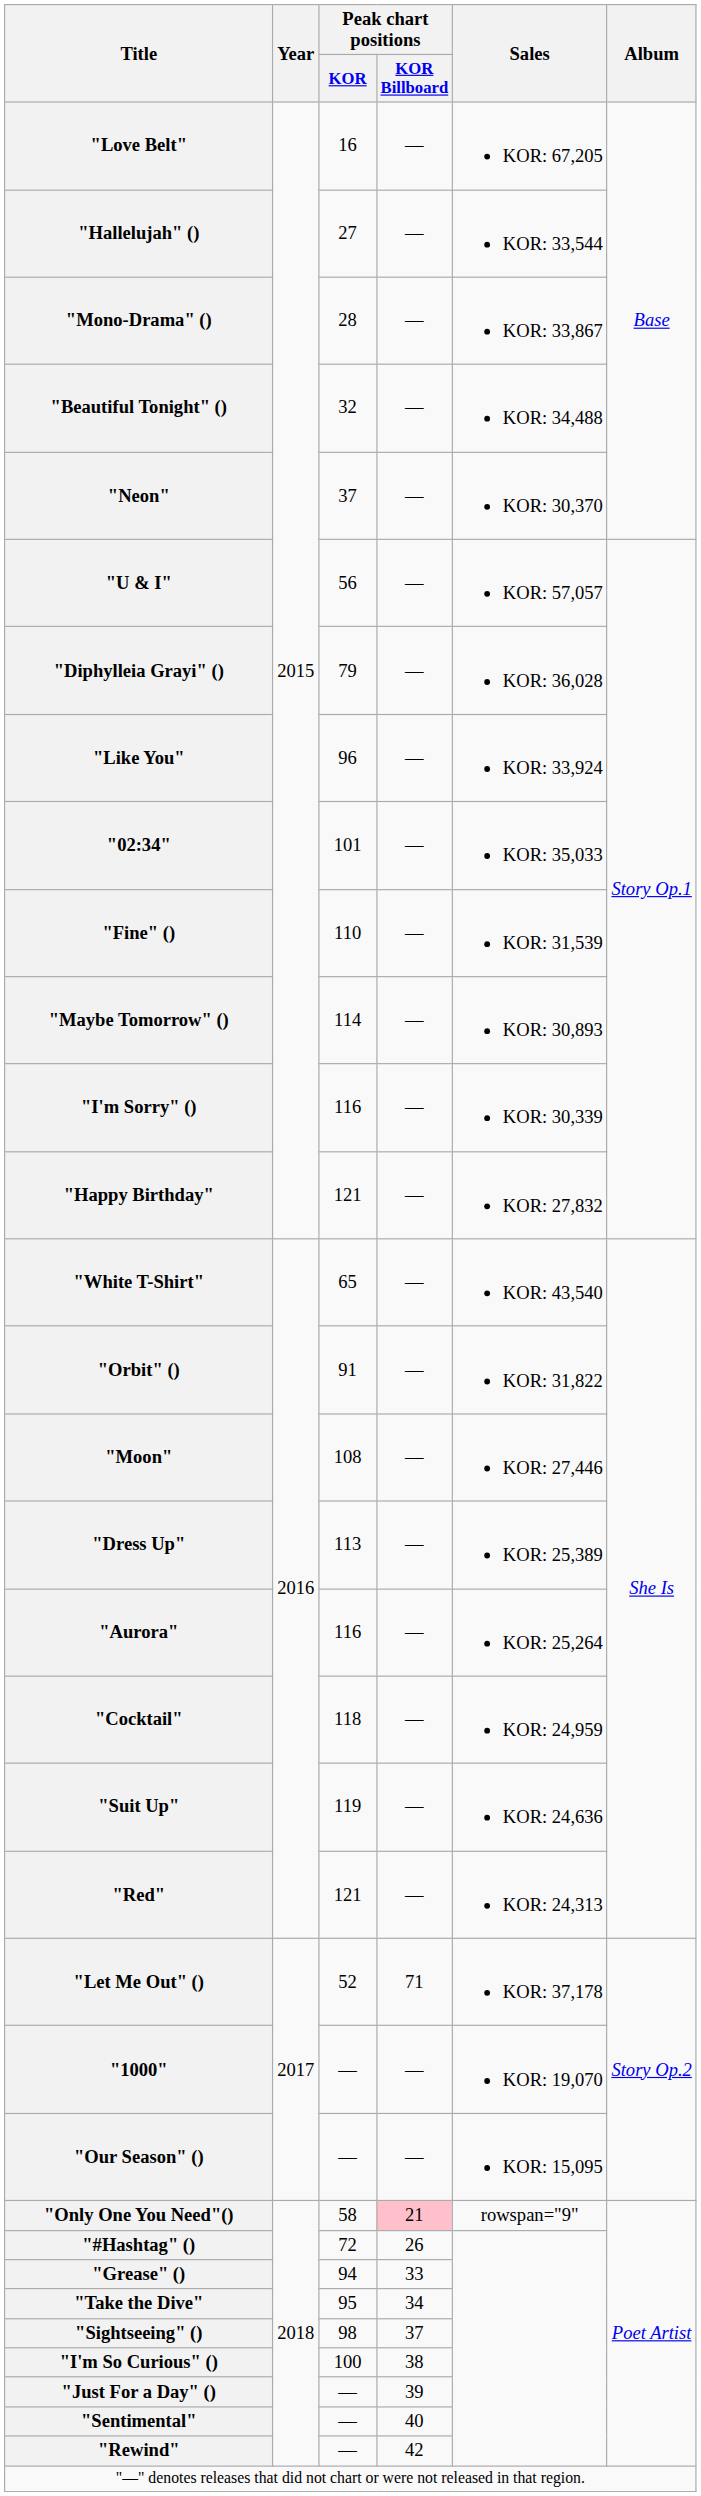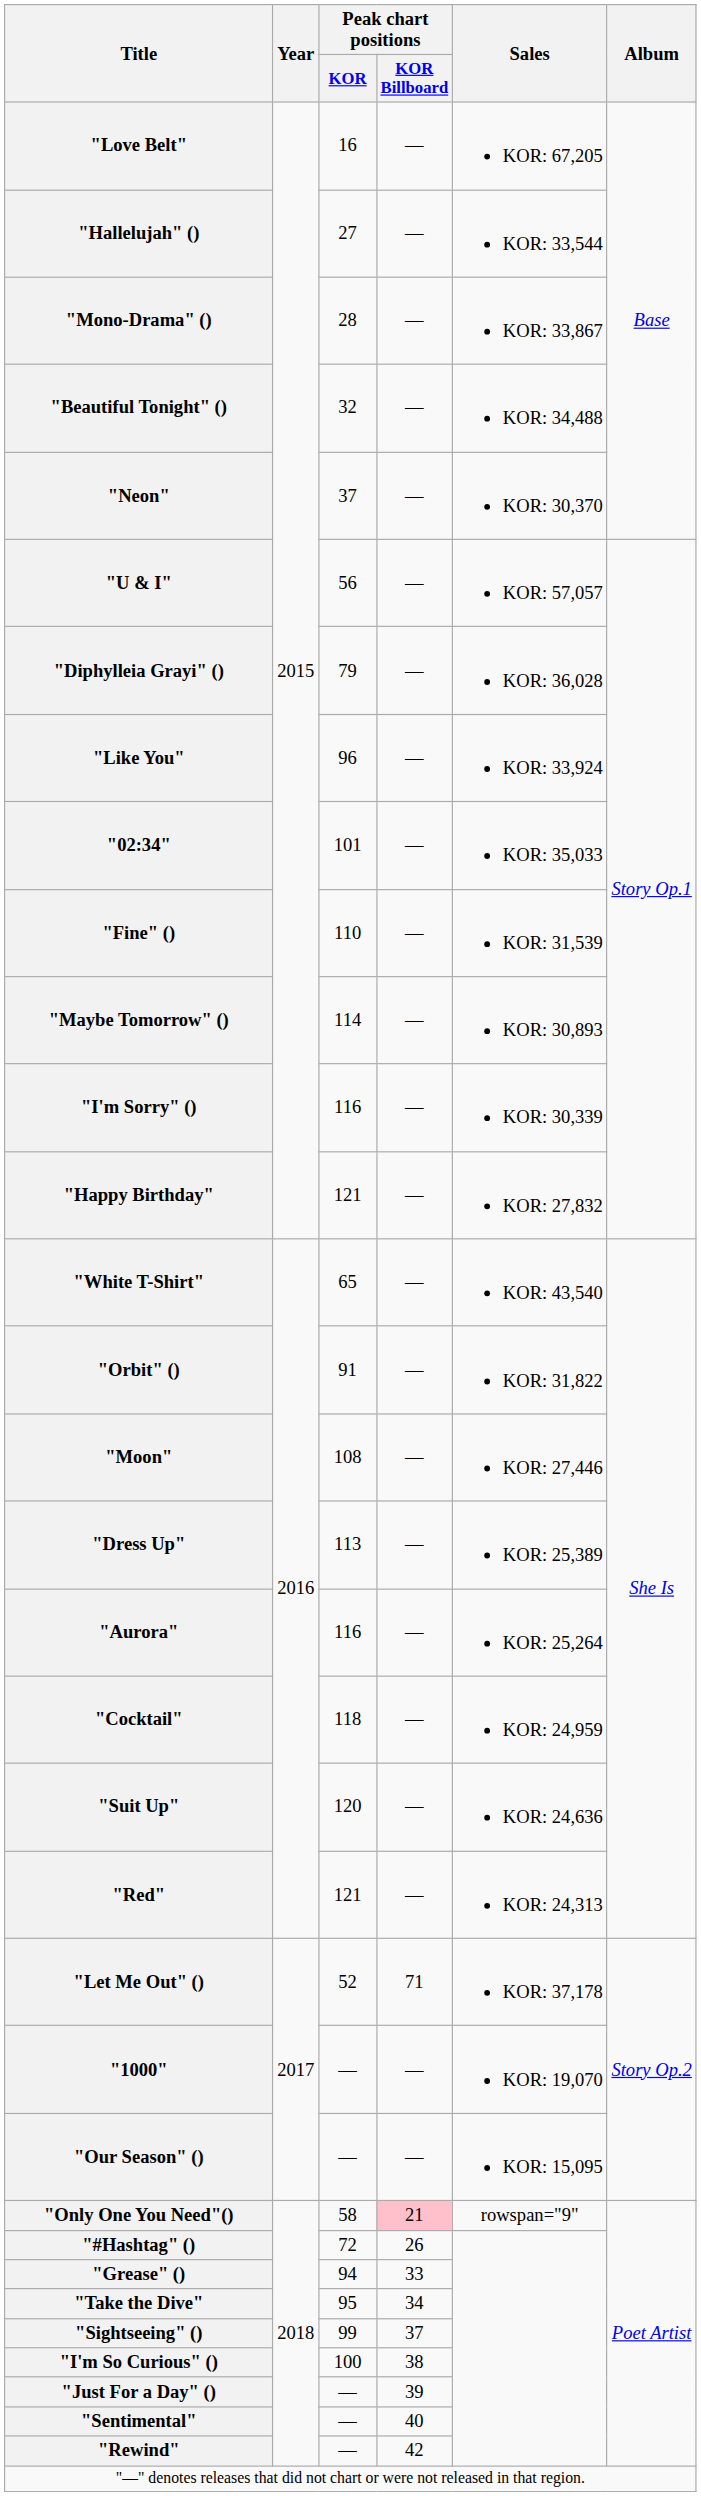(348, 1807) 119 -> (348, 1807) 120
(348, 2332) 98 -> (348, 2332) 99
